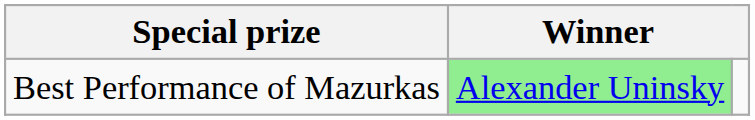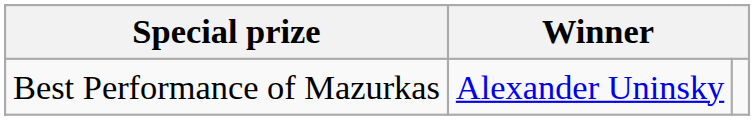(590, 86) lightgreen background -> (590, 86) no background
